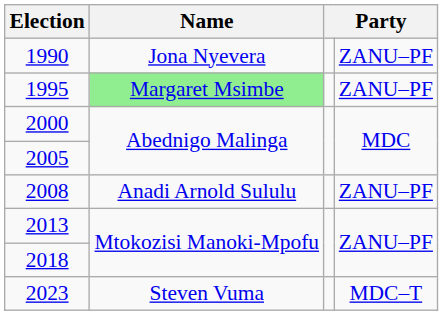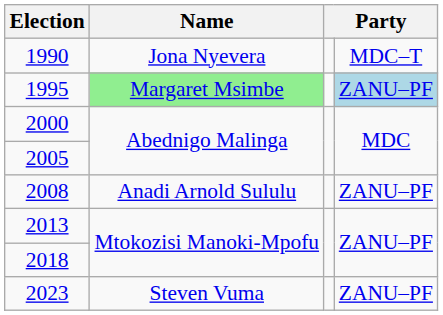(386, 55) ZANU–PF -> (386, 55) MDC–T
(386, 89) no background -> (386, 89) lightblue background
(386, 293) MDC–T -> (386, 293) ZANU–PF
